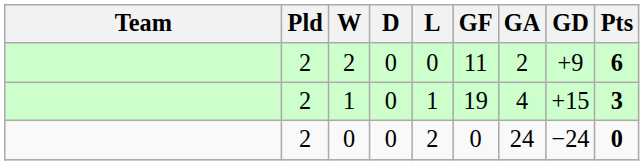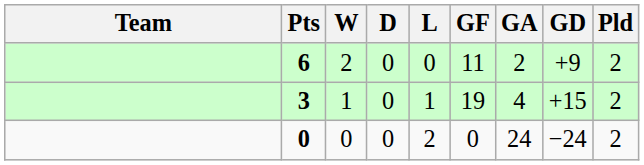columns swapped: (305, 23) <-> (617, 23)
